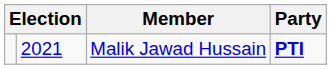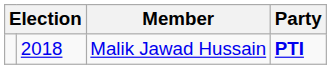(42, 49) 2021 -> (42, 49) 2018
